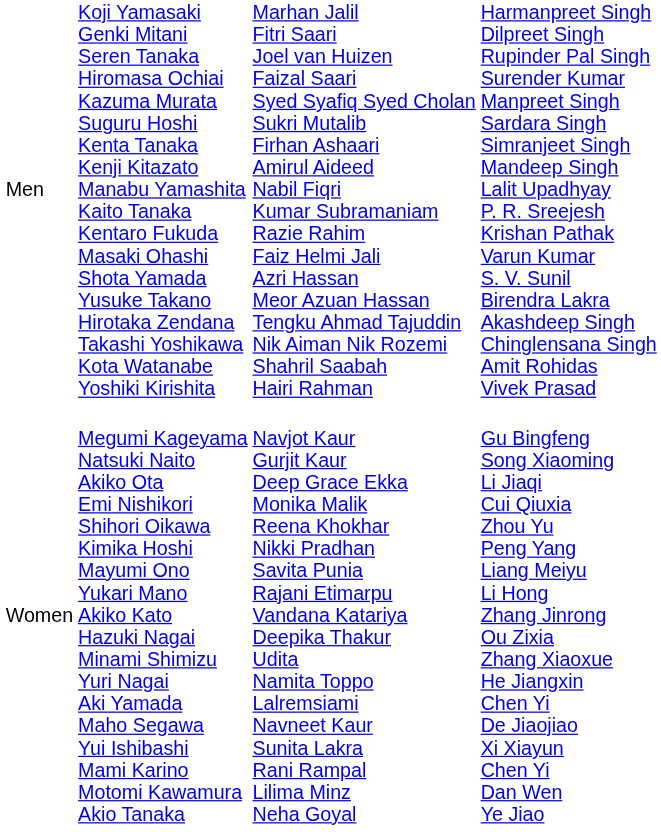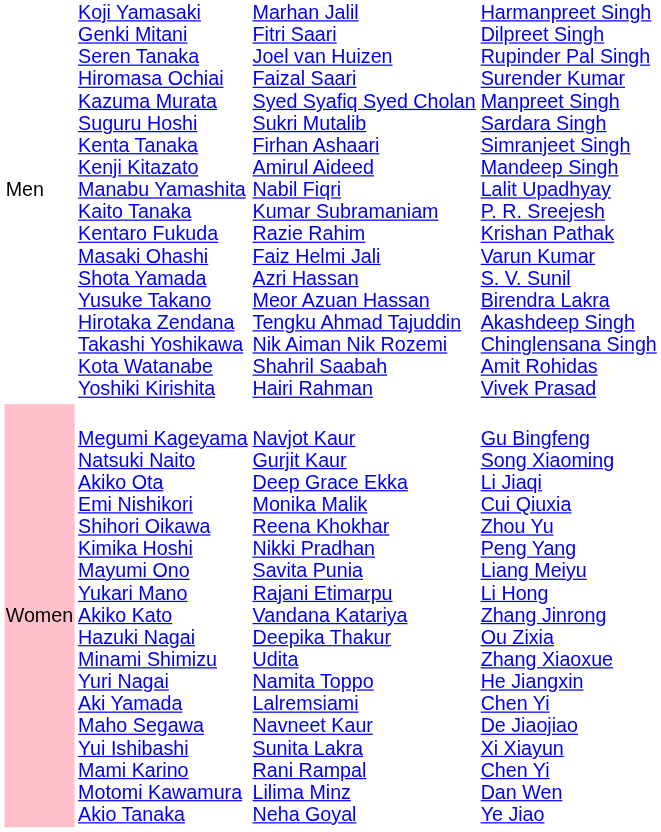(39, 615) no background -> (39, 615) pink background
